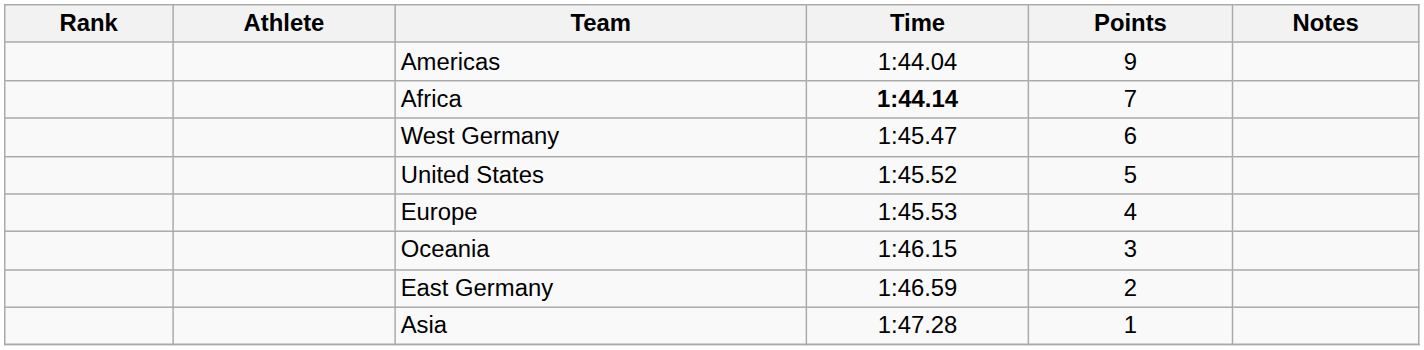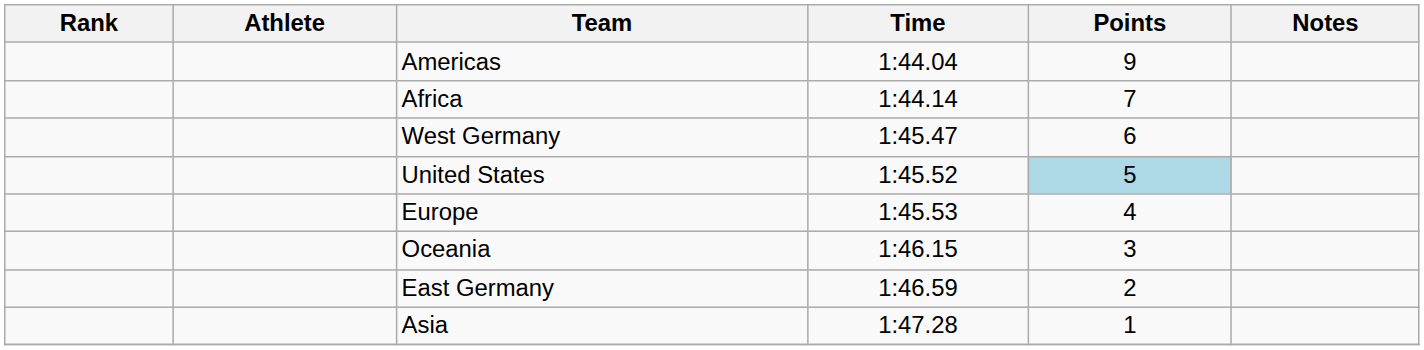(918, 99) bold -> (918, 99) normal
(1130, 174) no background -> (1130, 174) lightblue background
